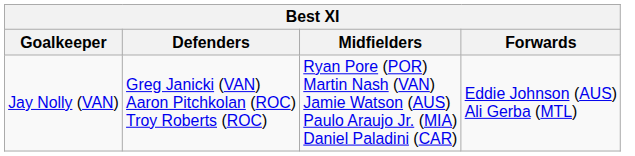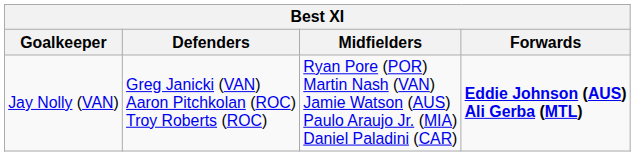(541, 102) normal -> (546, 102) bold
